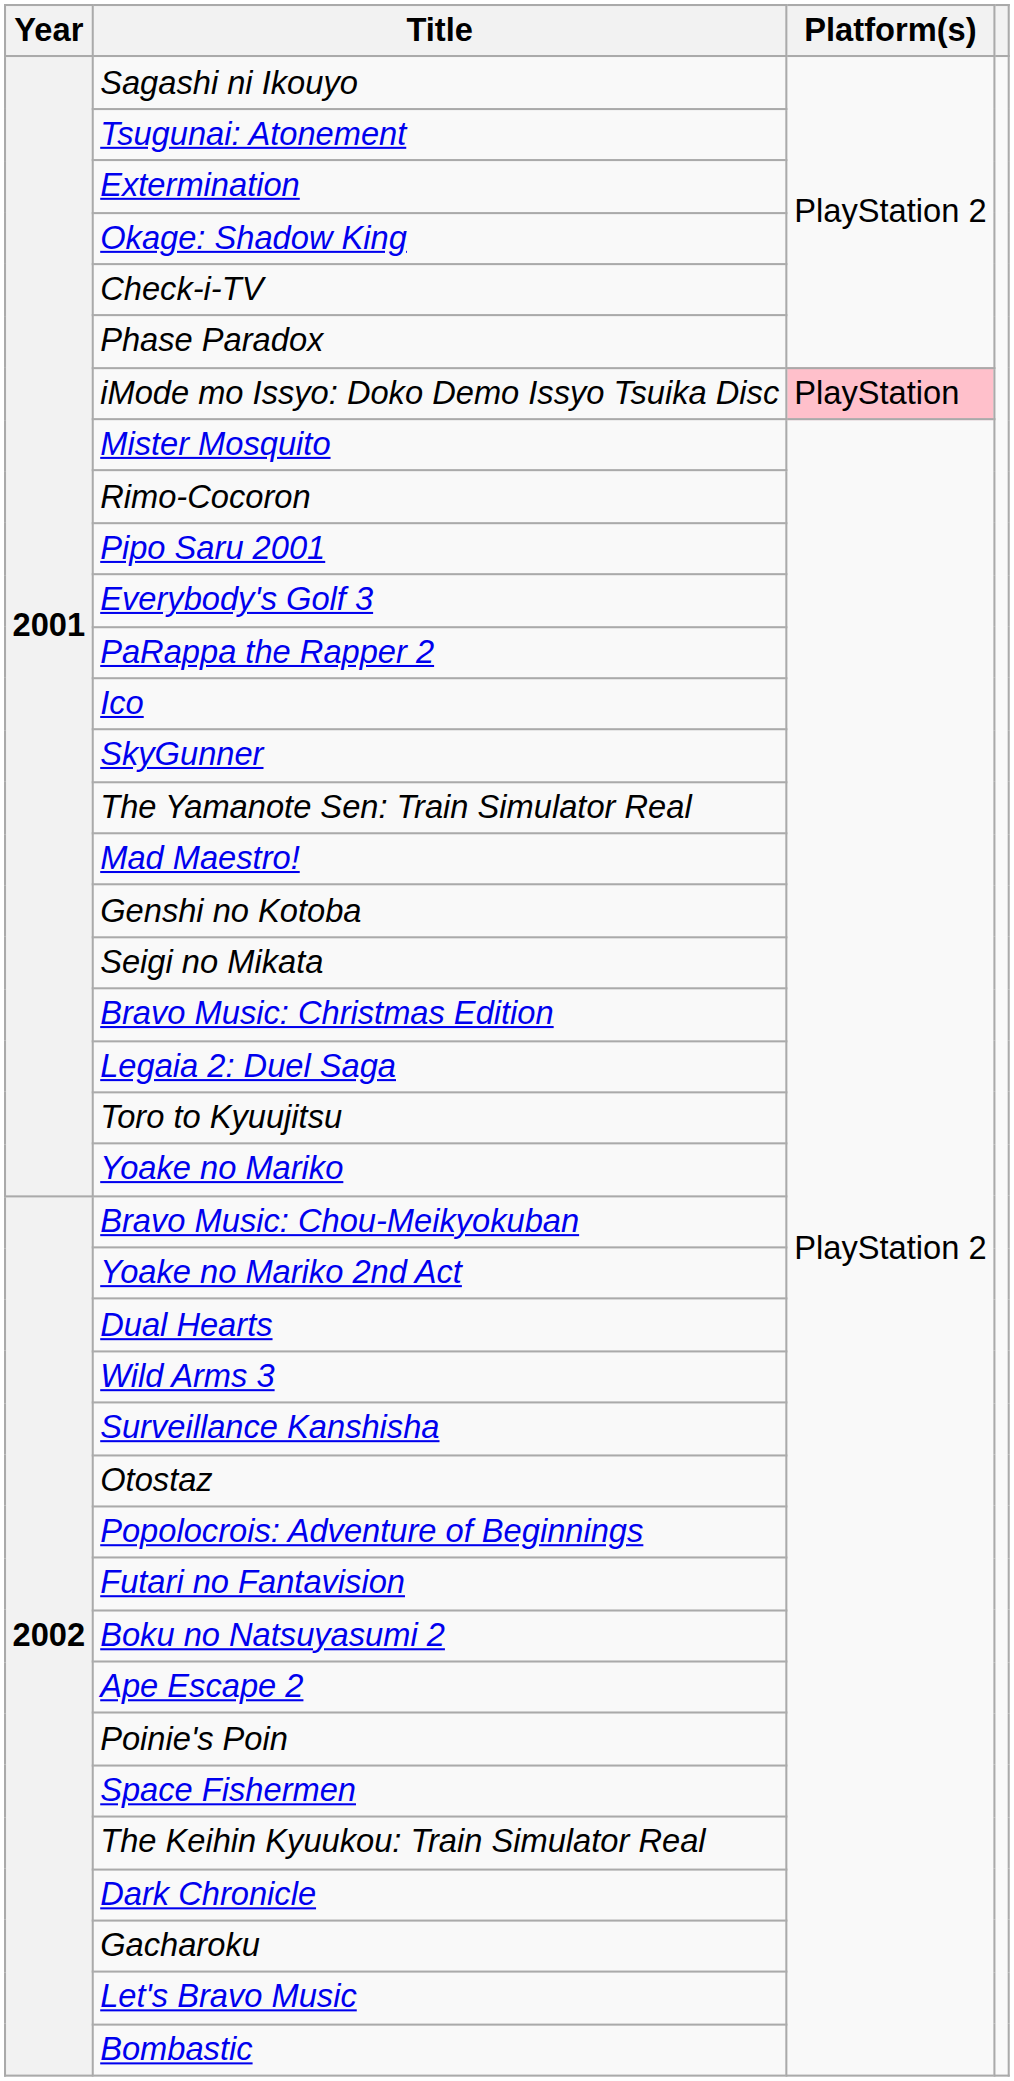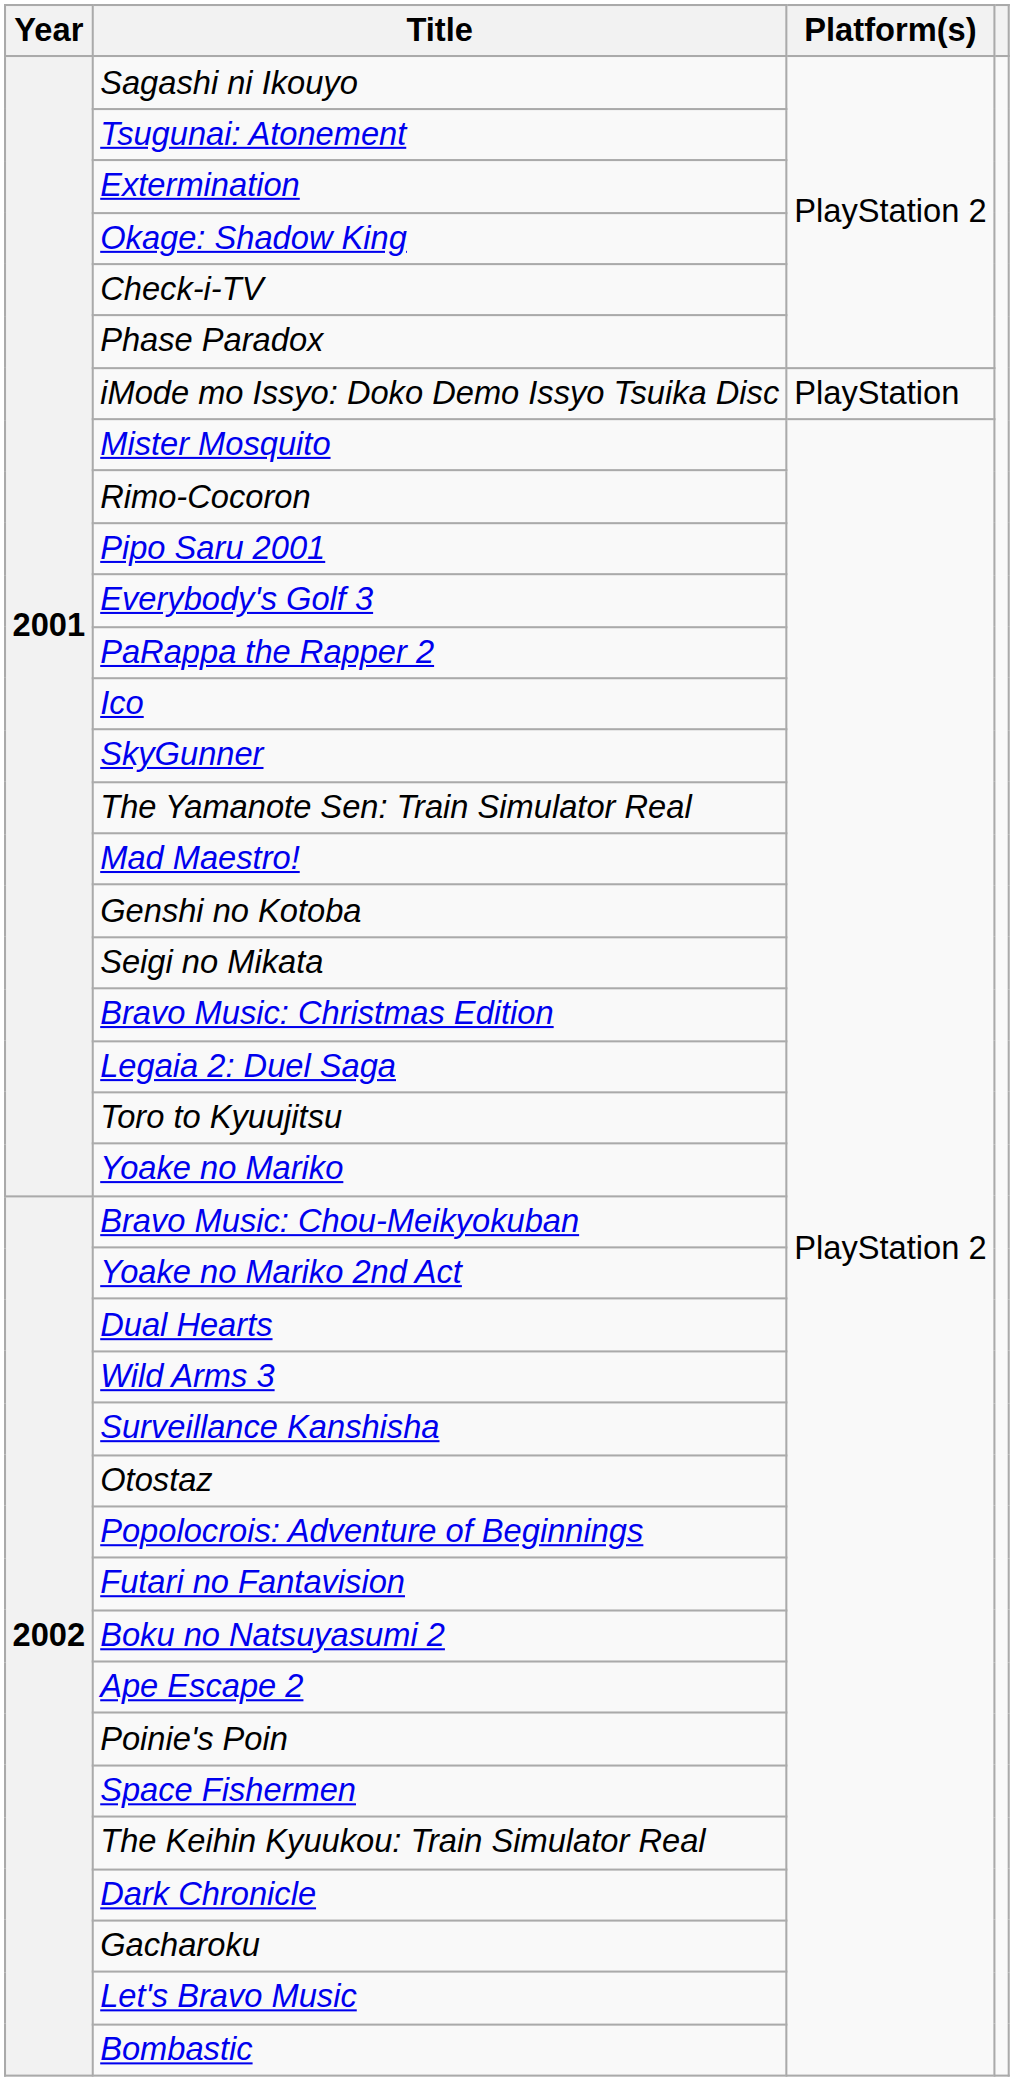(877, 392) pink background -> (877, 392) no background
